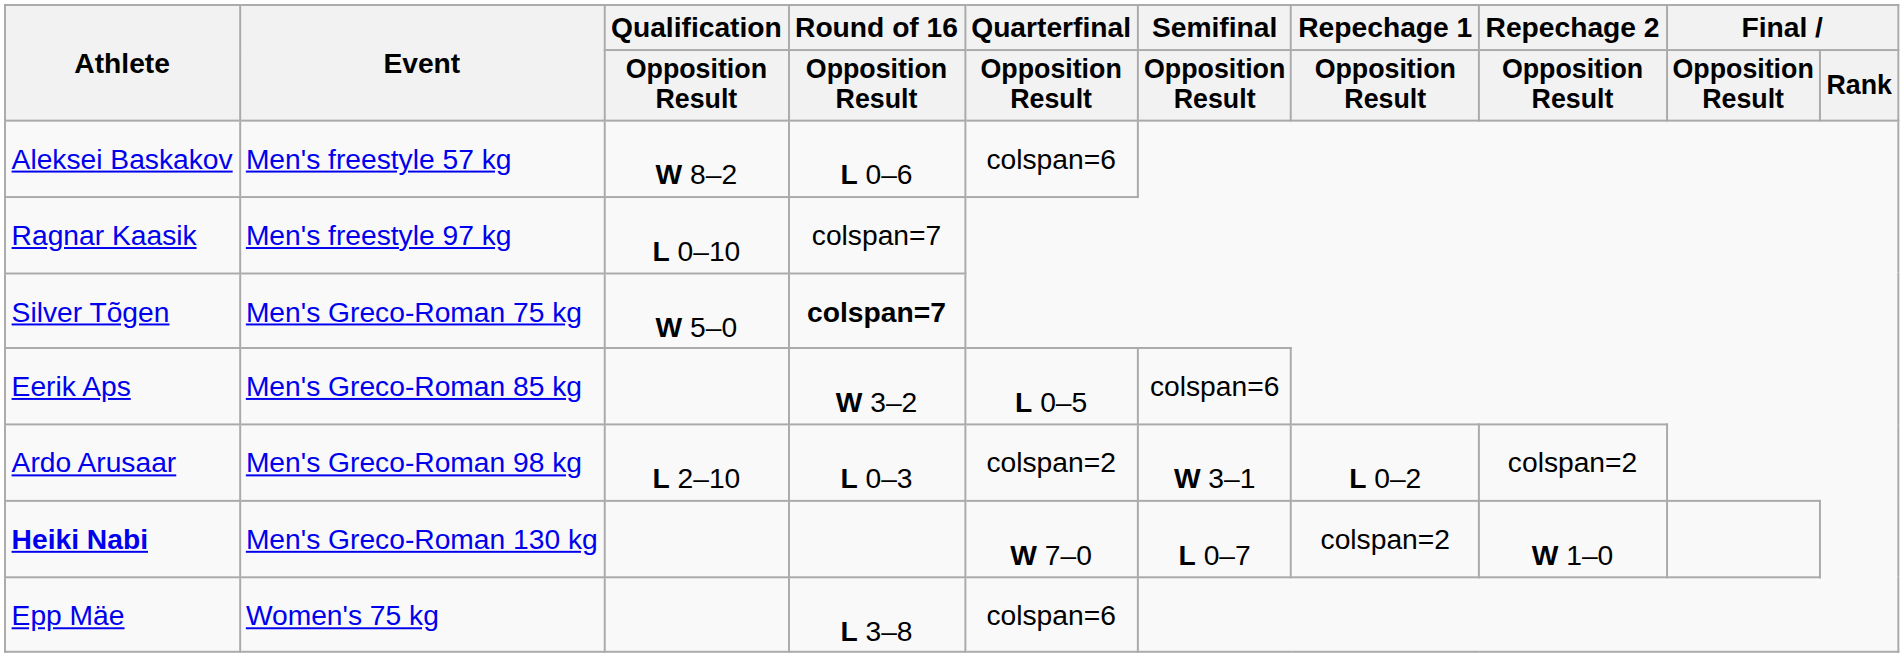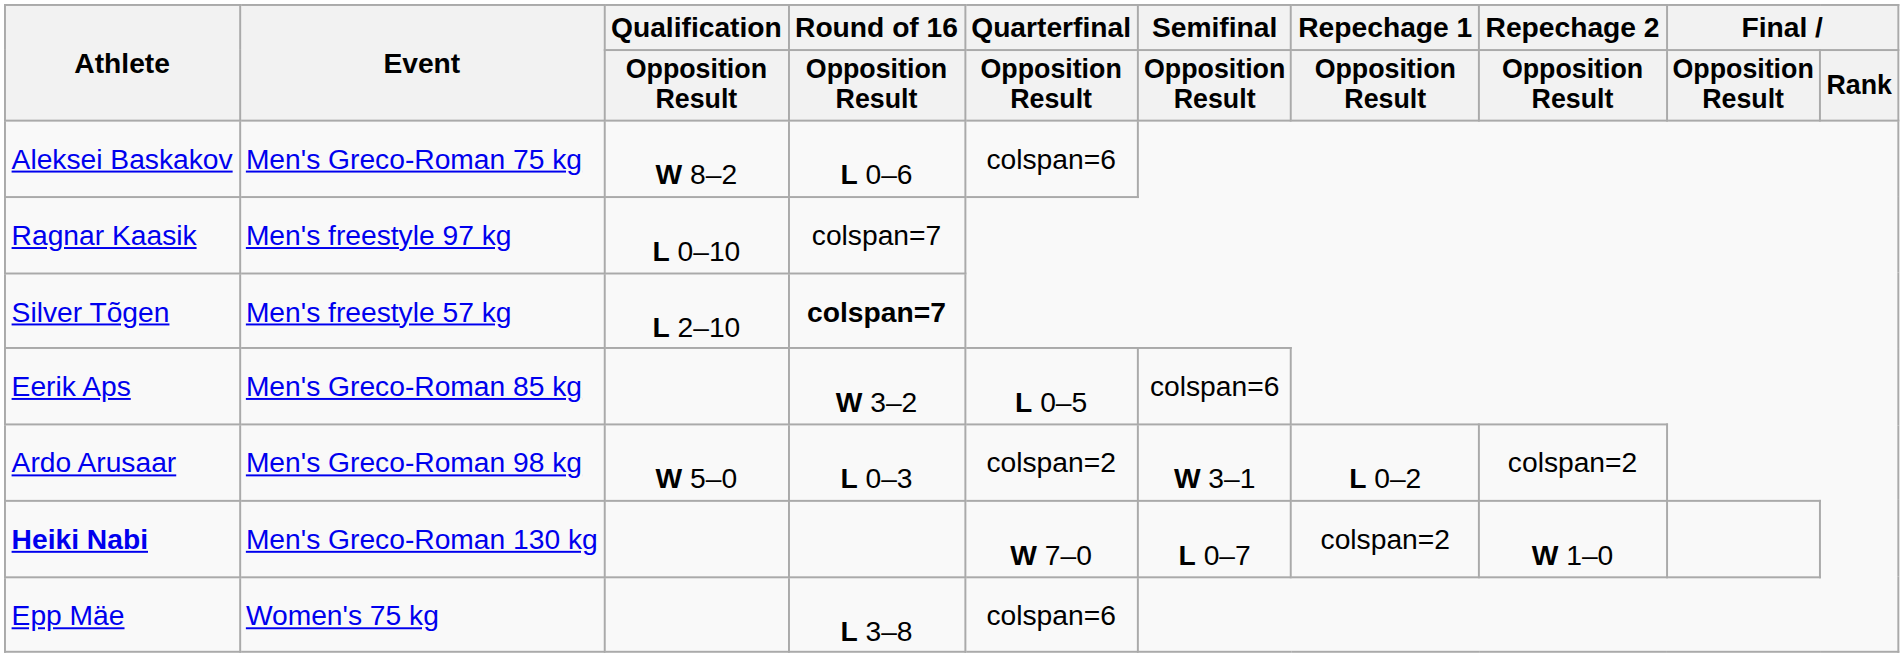(379, 159) Men's freestyle 57 kg -> (414, 159) Men's Greco-Roman 75 kg
(414, 311) Men's Greco-Roman 75 kg -> (379, 311) Men's freestyle 57 kg
(696, 327) W 5–0 -> (696, 327) L 2–10
(696, 479) L 2–10 -> (696, 479) W 5–0
